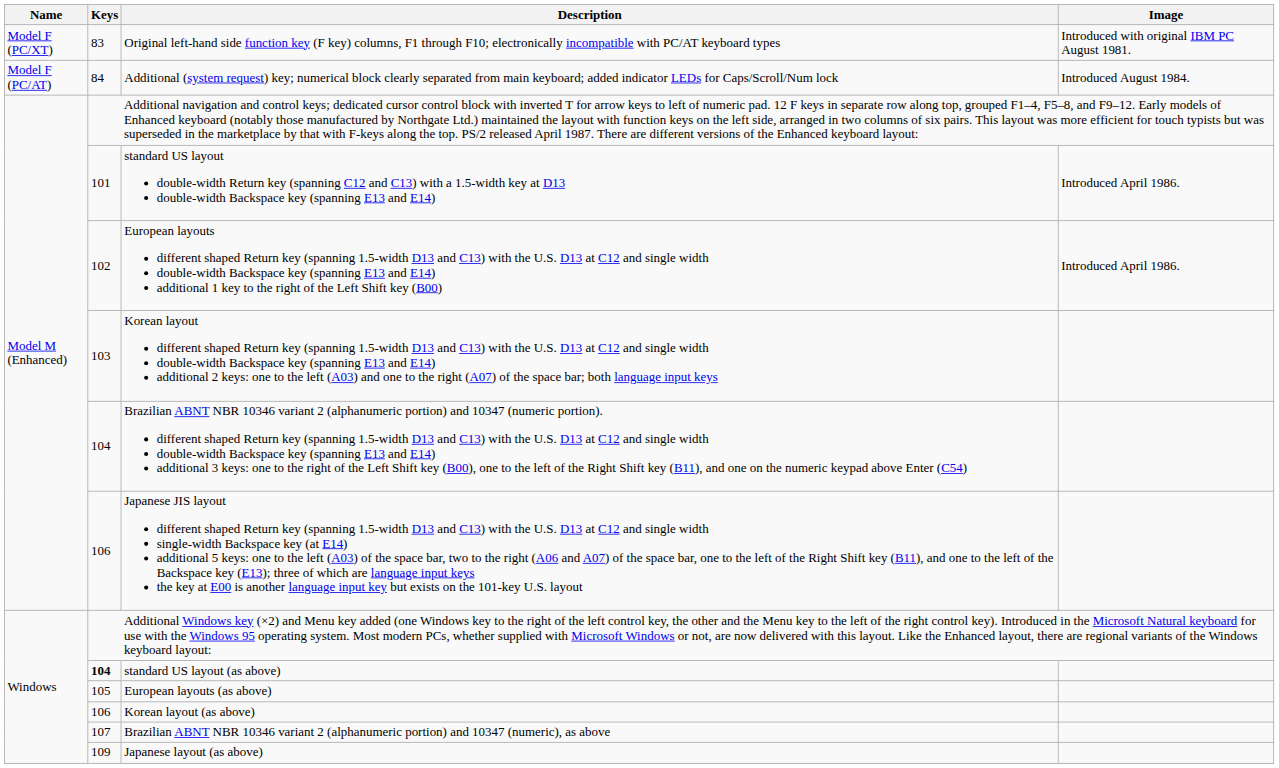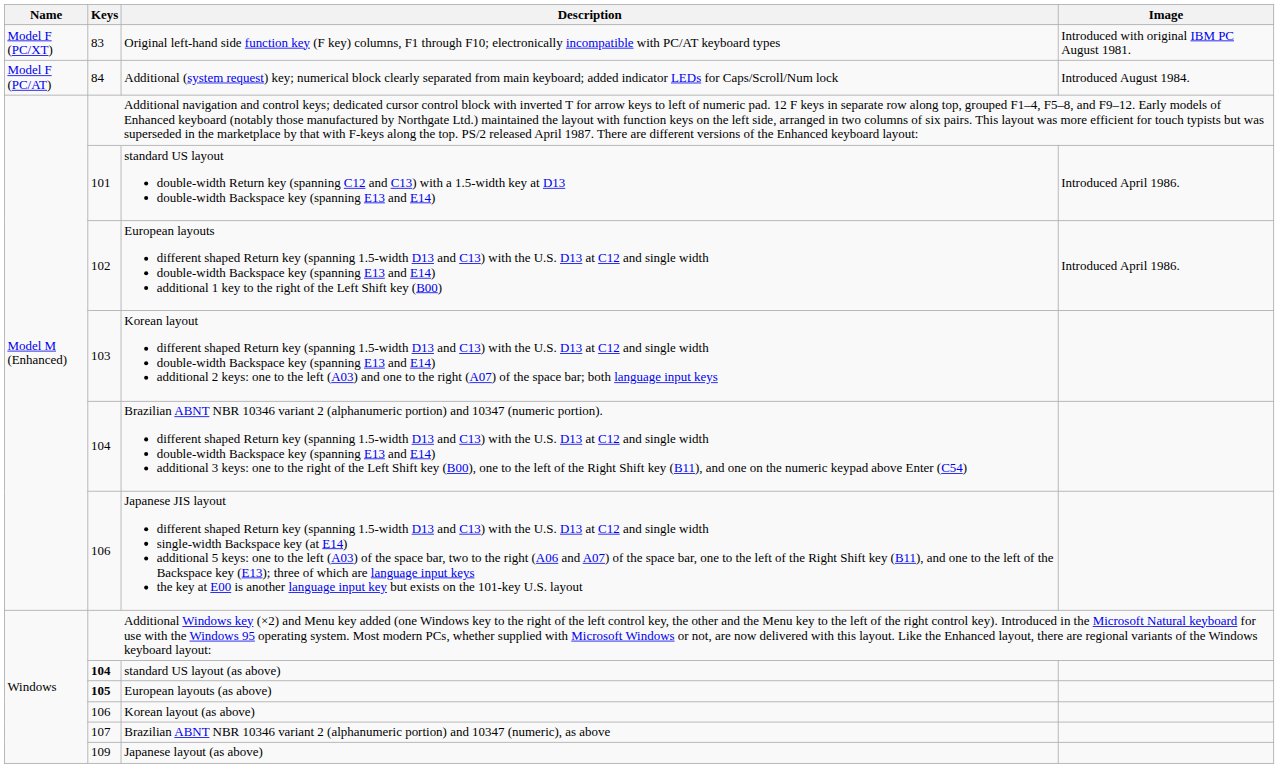(101, 691) normal -> (101, 691) bold
